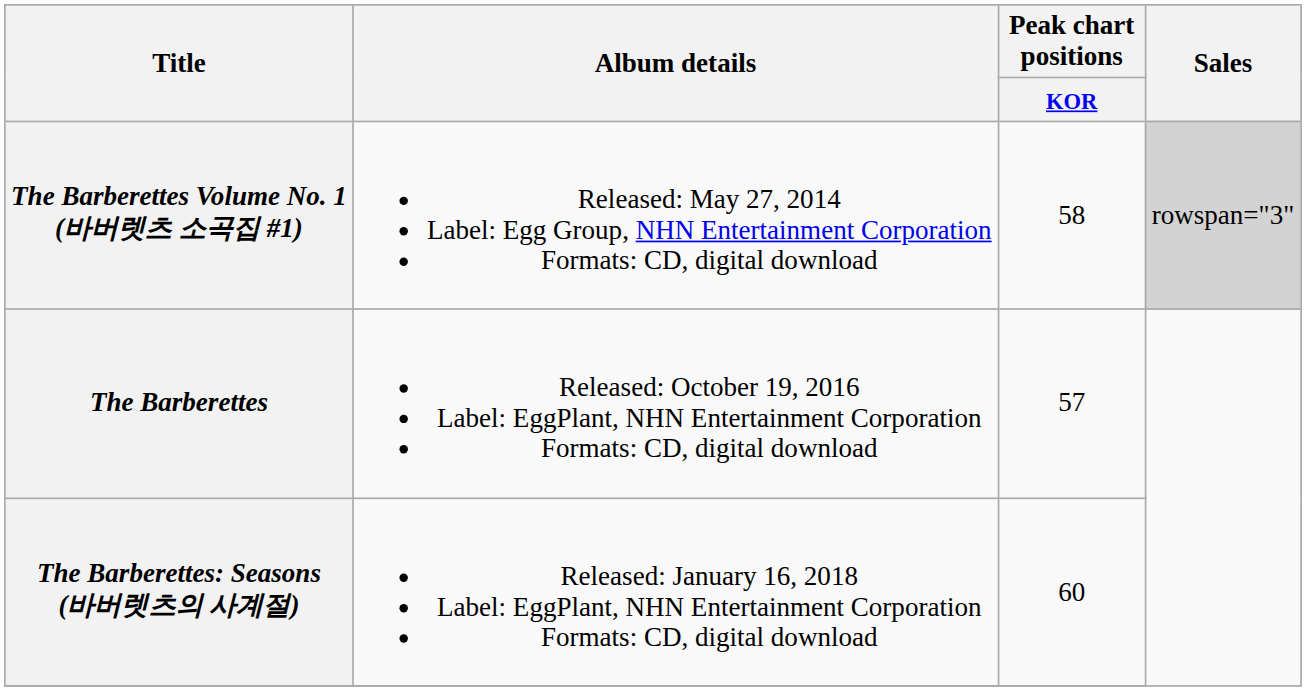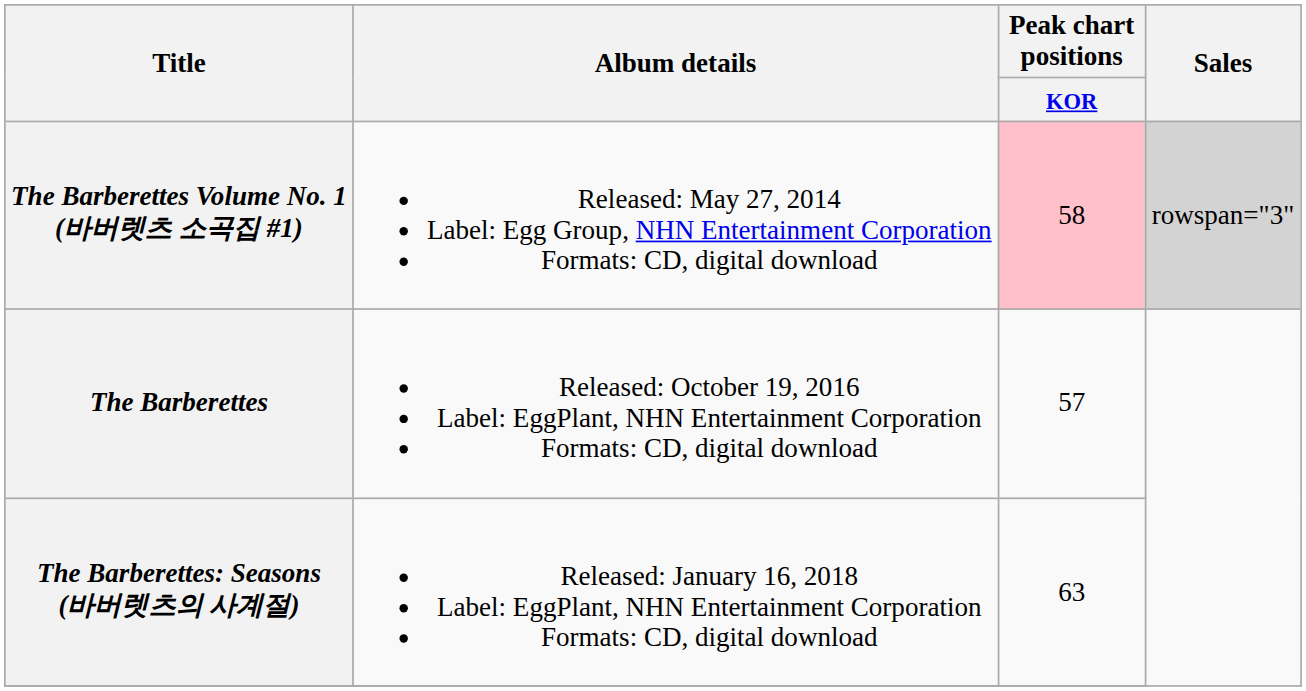(1072, 214) no background -> (1072, 214) pink background
(1072, 591) 60 -> (1072, 591) 63
